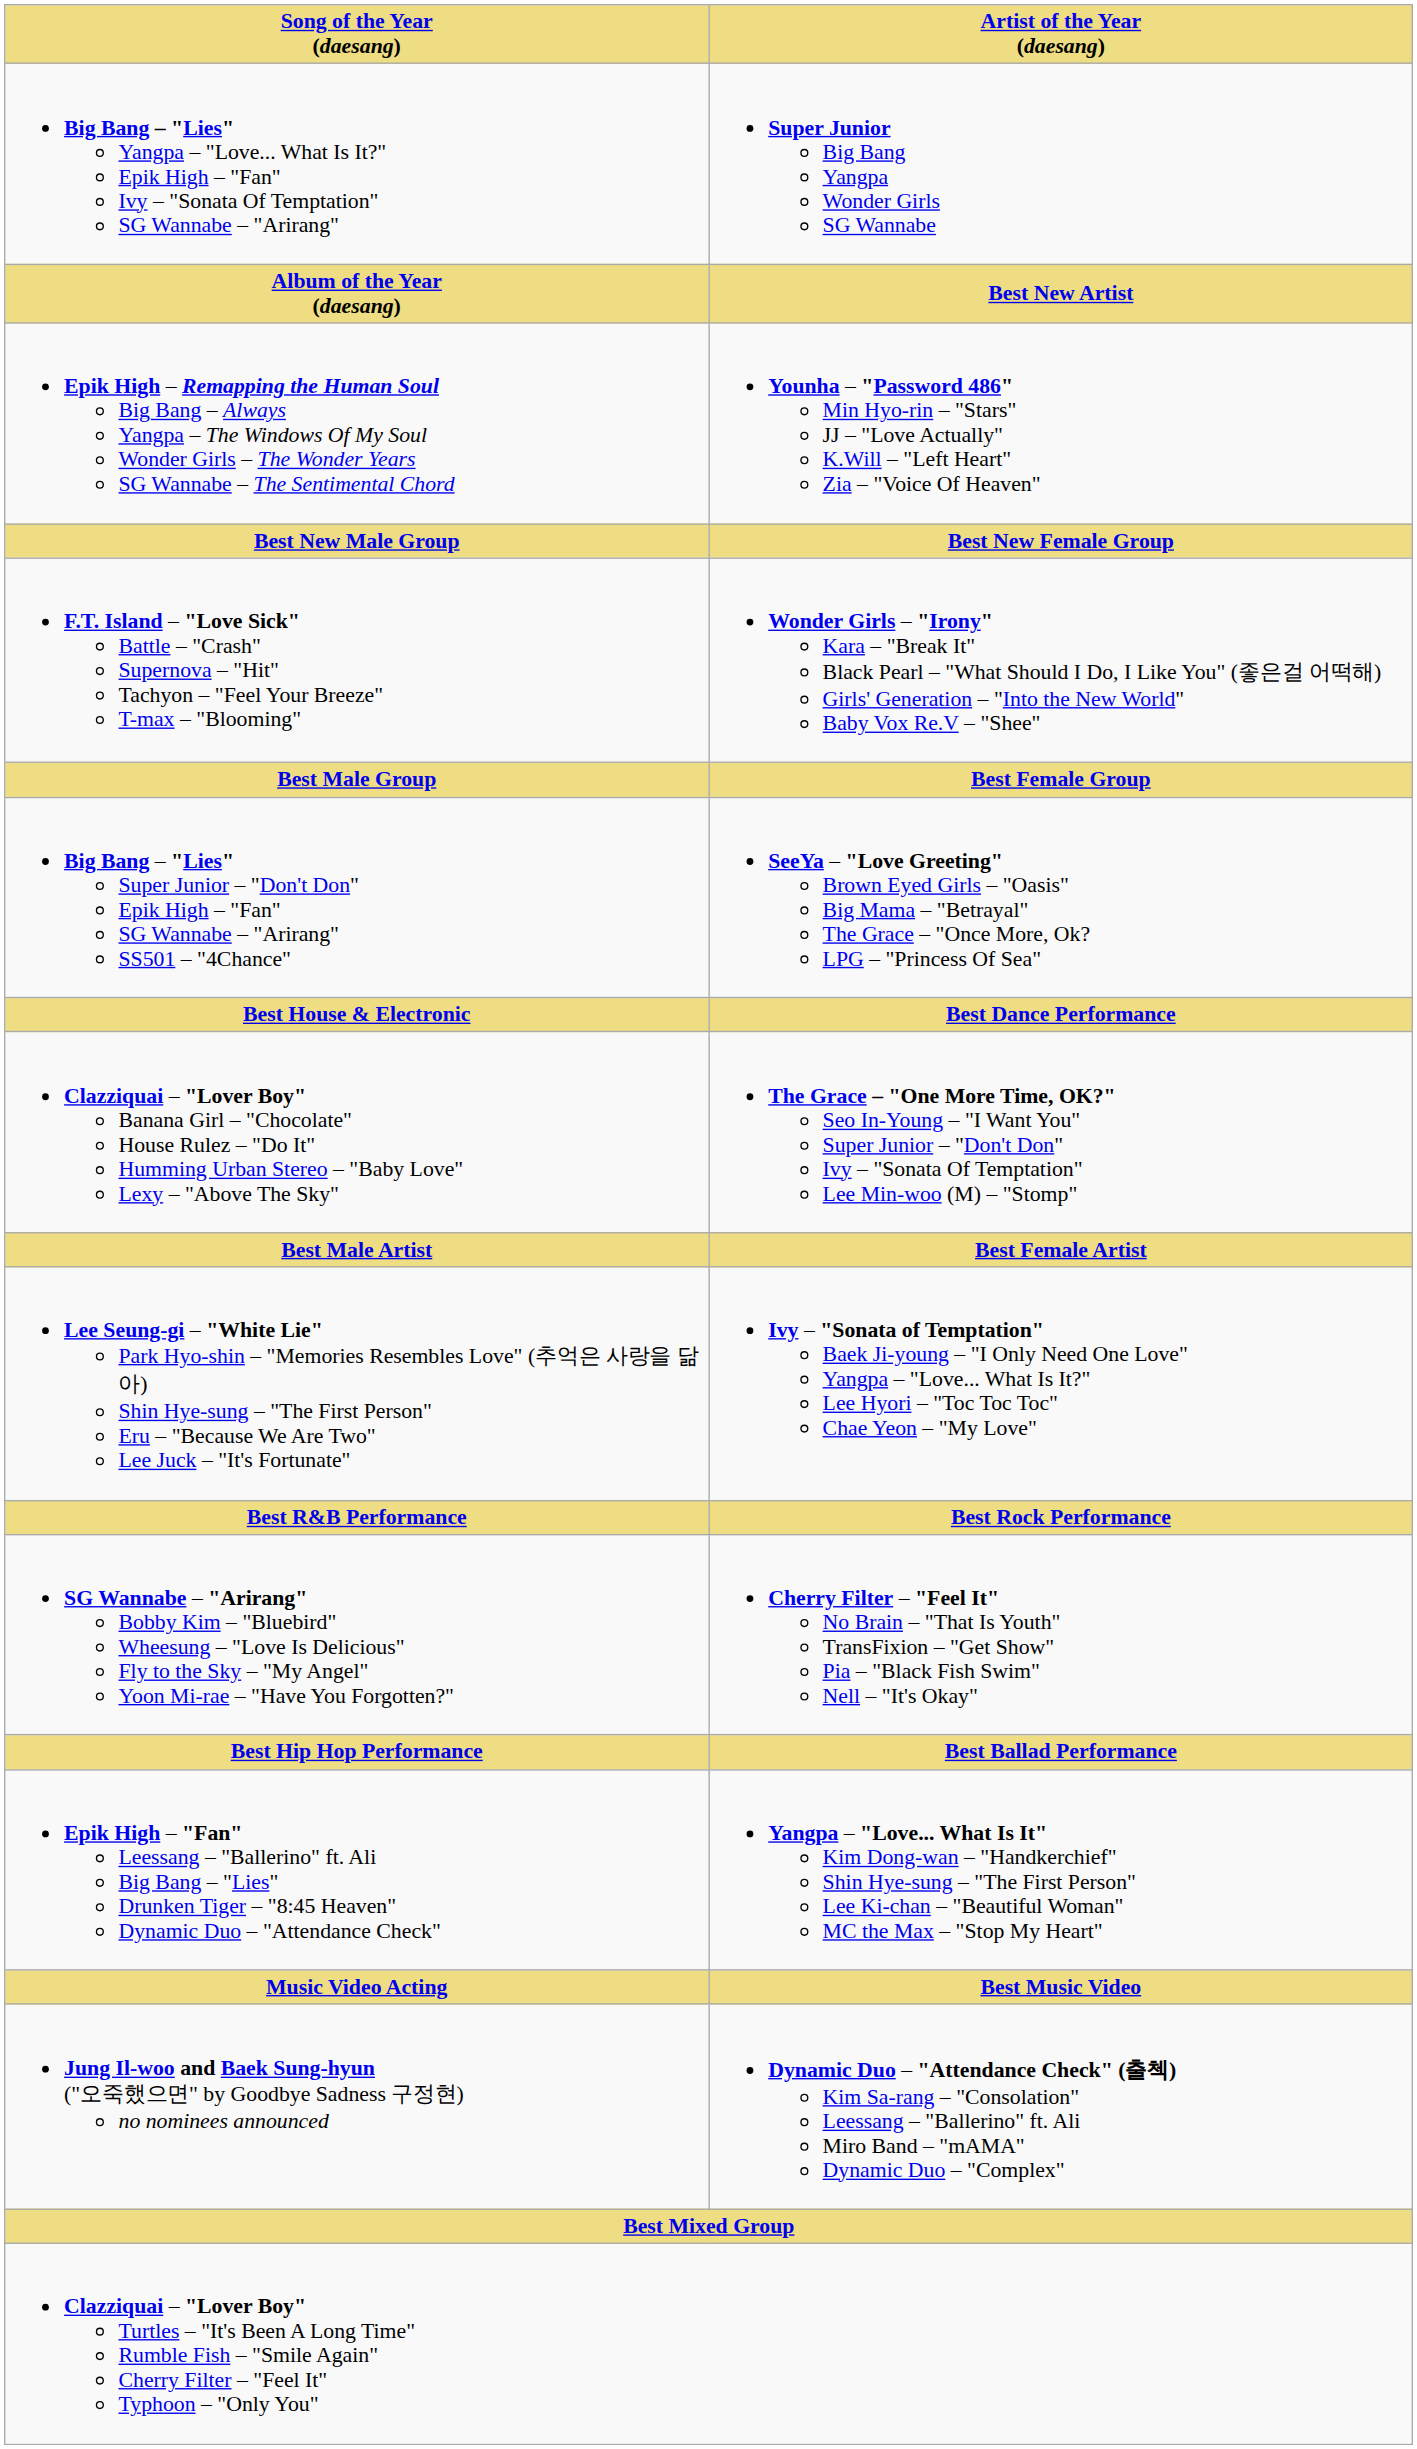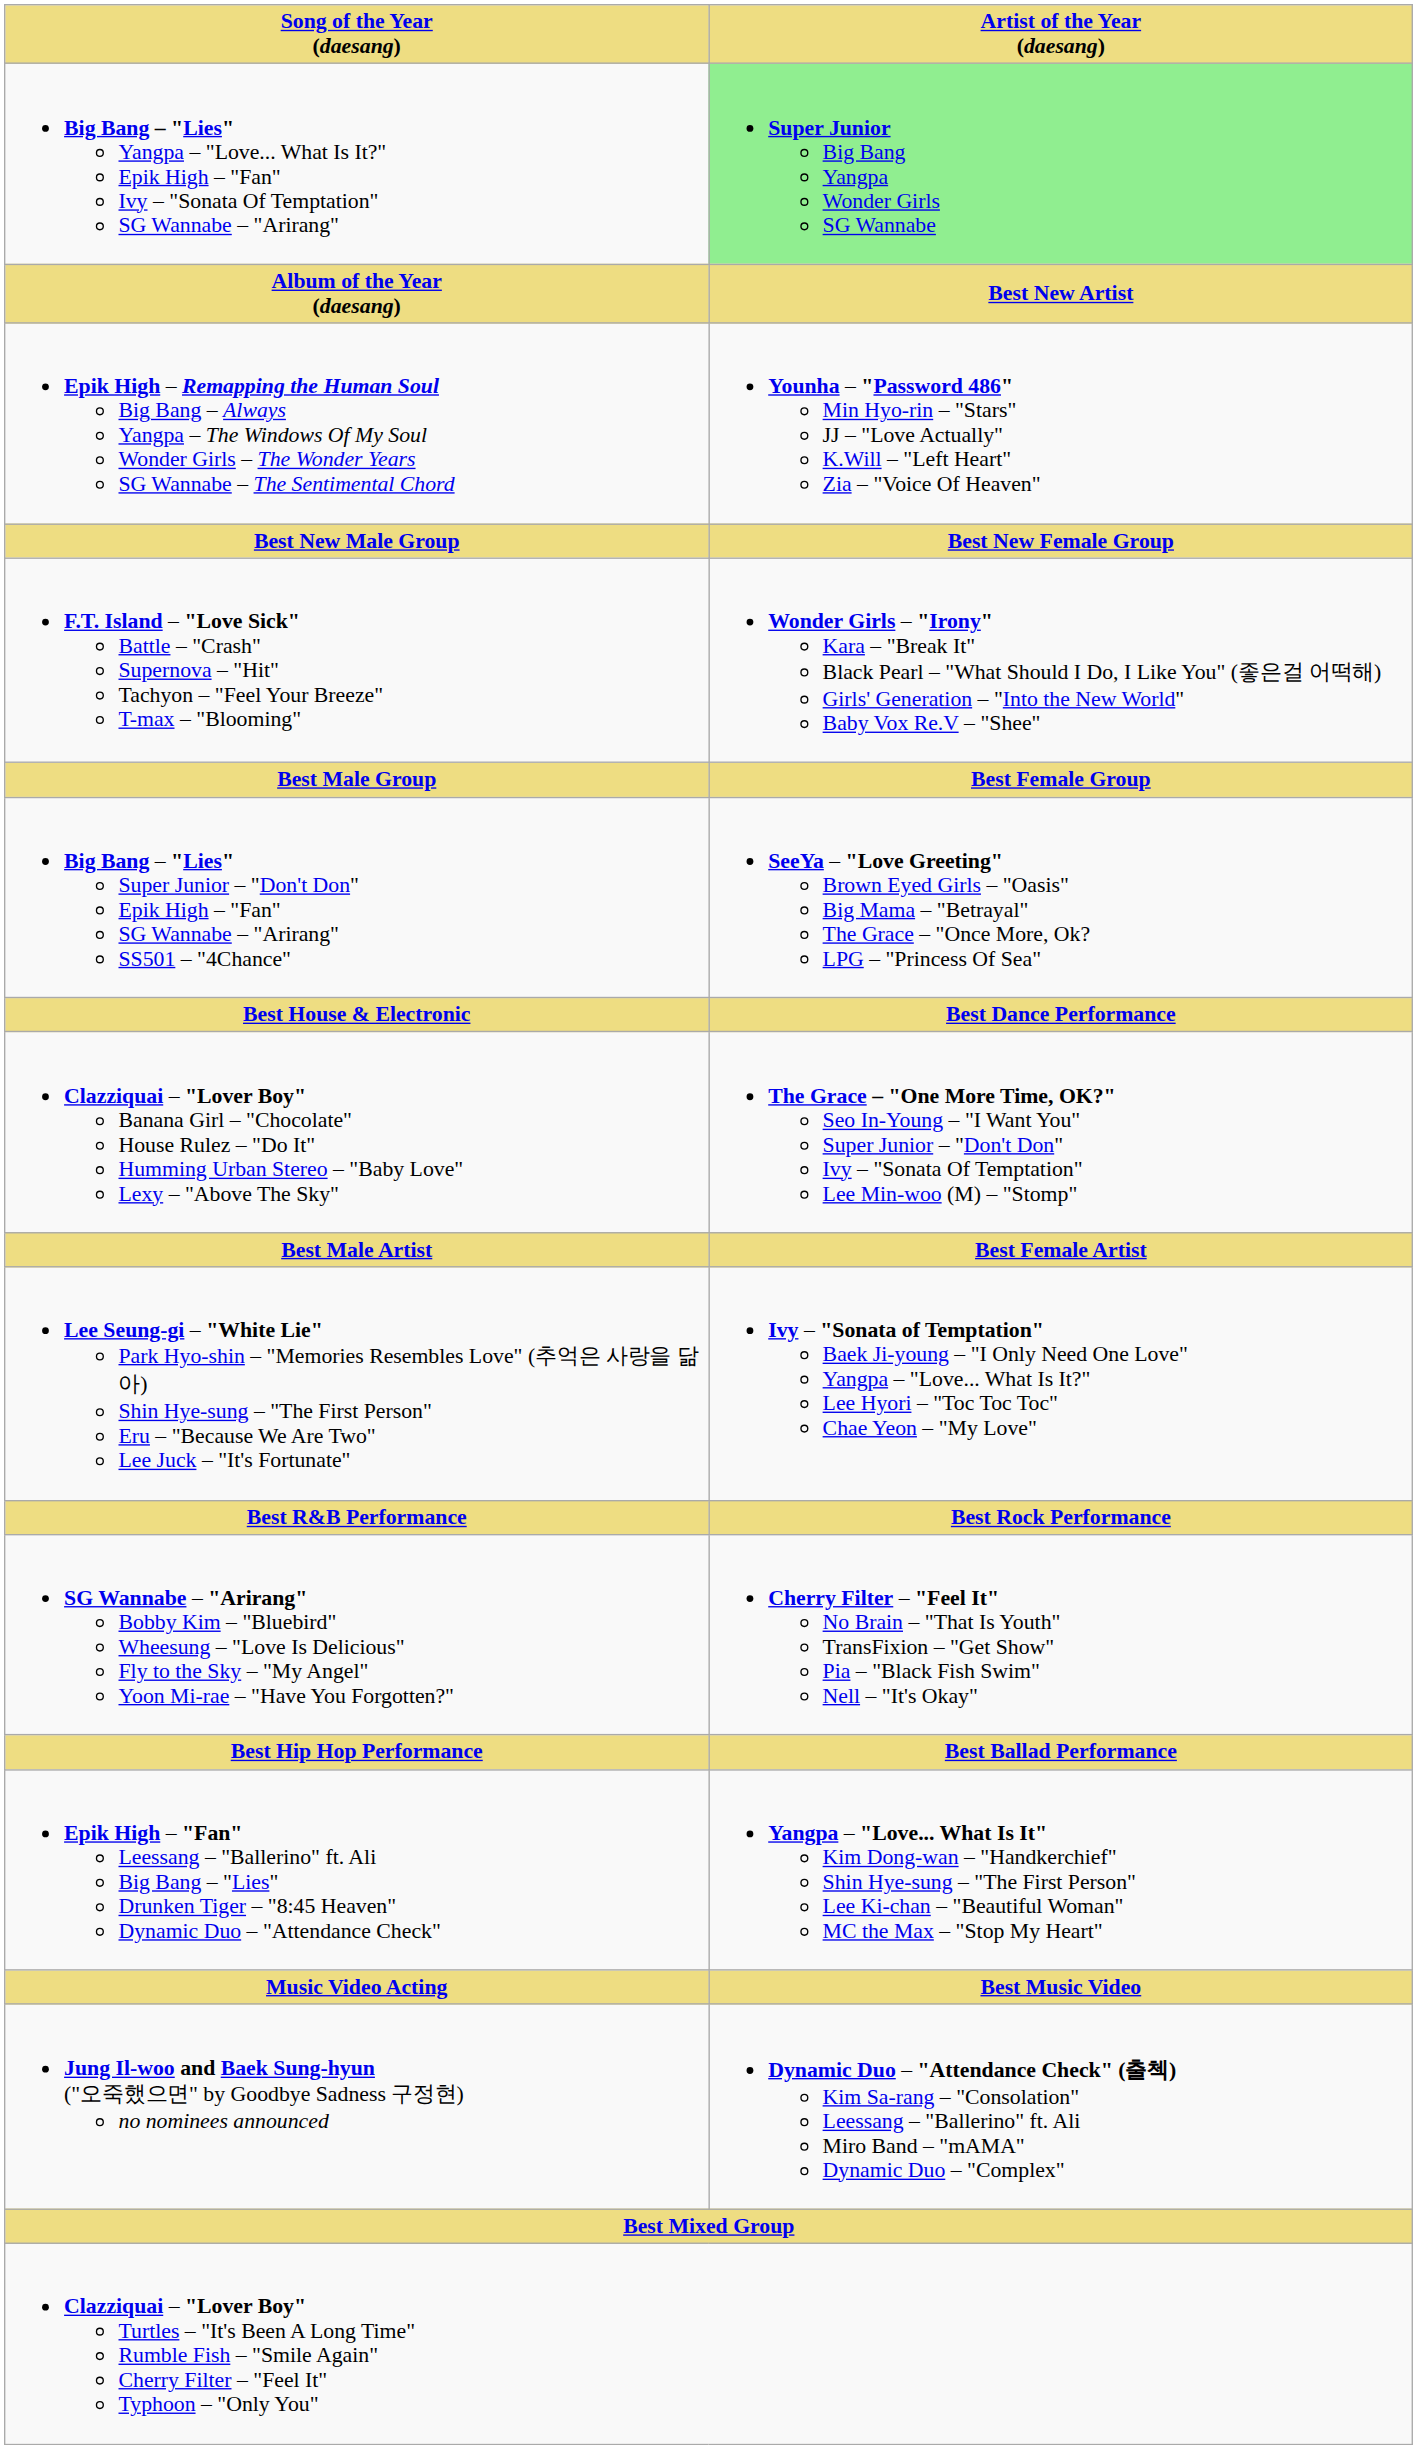(1061, 176) no background -> (1061, 176) lightgreen background
